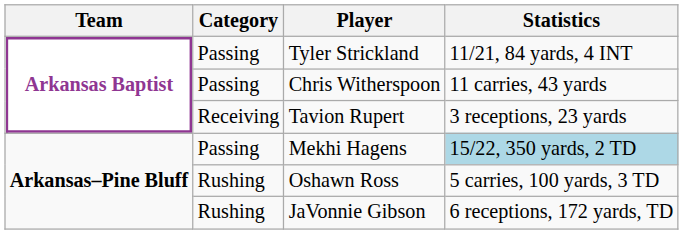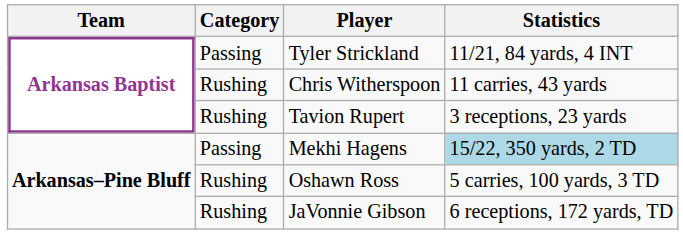(228, 84) Passing -> (233, 84) Rushing
(238, 116) Receiving -> (233, 116) Rushing
